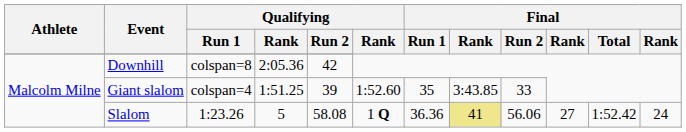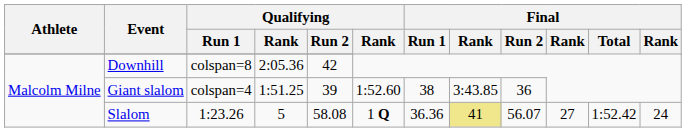(427, 90) 35 -> (427, 90) 38
(524, 90) 33 -> (524, 90) 36
(524, 114) 56.06 -> (524, 114) 56.07
